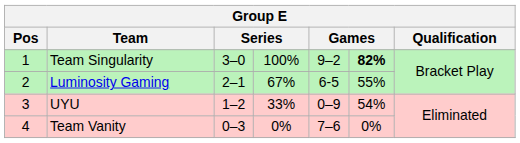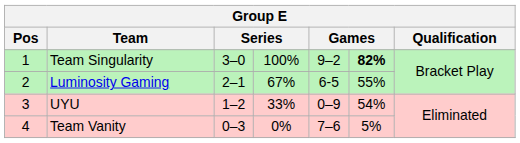(371, 126) 0% -> (371, 126) 5%
